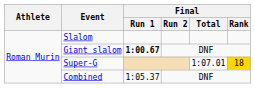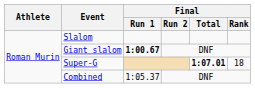(208, 63) normal -> (208, 63) bold
(239, 63) gold background -> (239, 63) no background
